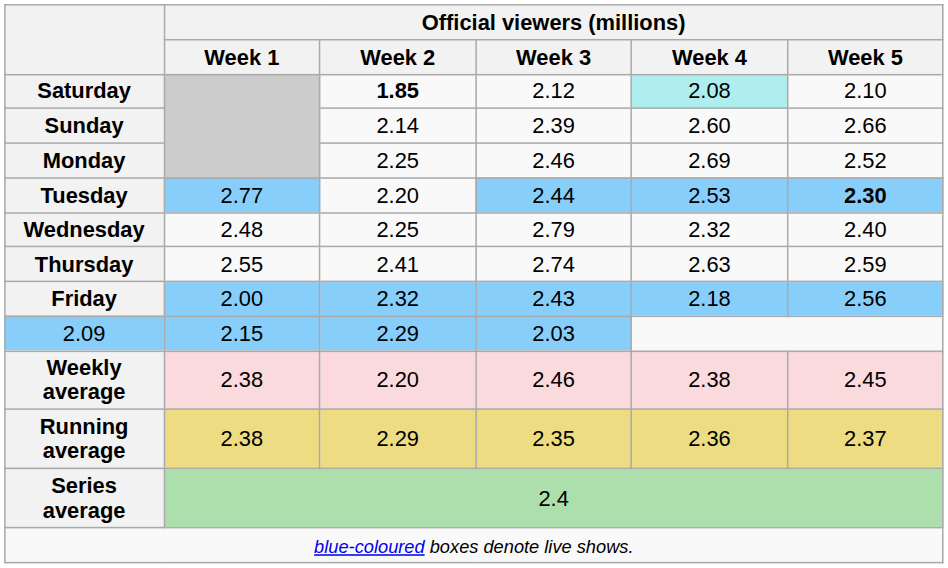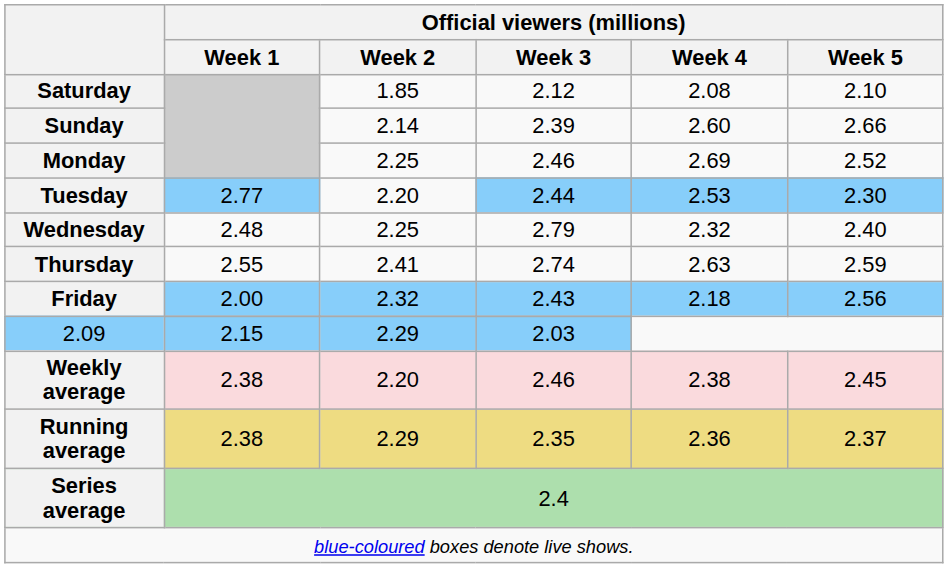(398, 92) bold -> (398, 92) normal
(709, 92) paleturquoise background -> (709, 92) no background
(865, 195) bold -> (865, 195) normal
